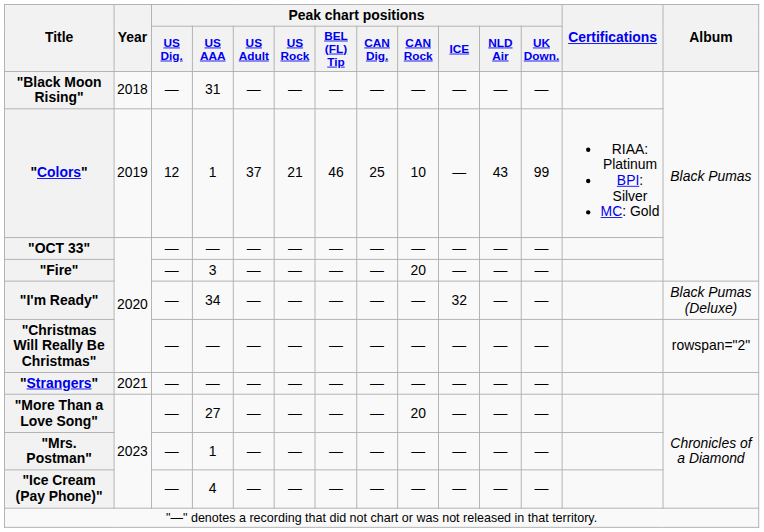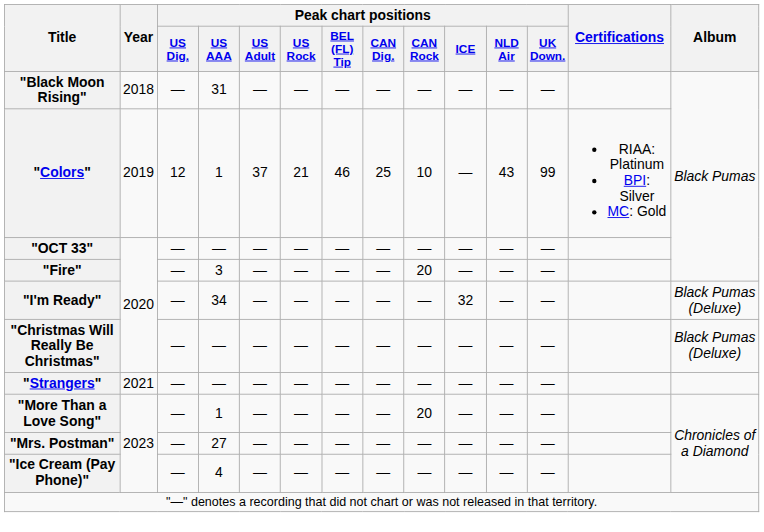(711, 345) rowspan="2" -> (715, 345) Black Pumas (Deluxe)
(213, 413) 27 -> (219, 413) 1
(213, 451) 1 -> (219, 443) 27
